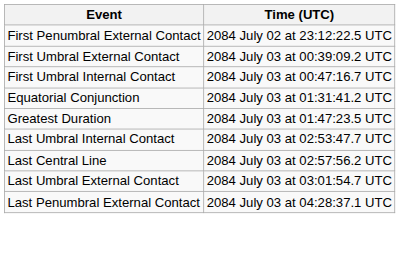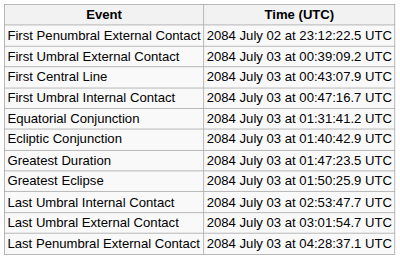+ row: (57, 77)
+ row: (65, 139)
+ row: (56, 181)
- row: (57, 160)
